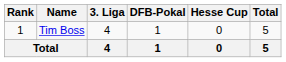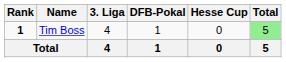(20, 30) normal -> (20, 30) bold
(266, 30) no background -> (266, 30) lightgreen background
